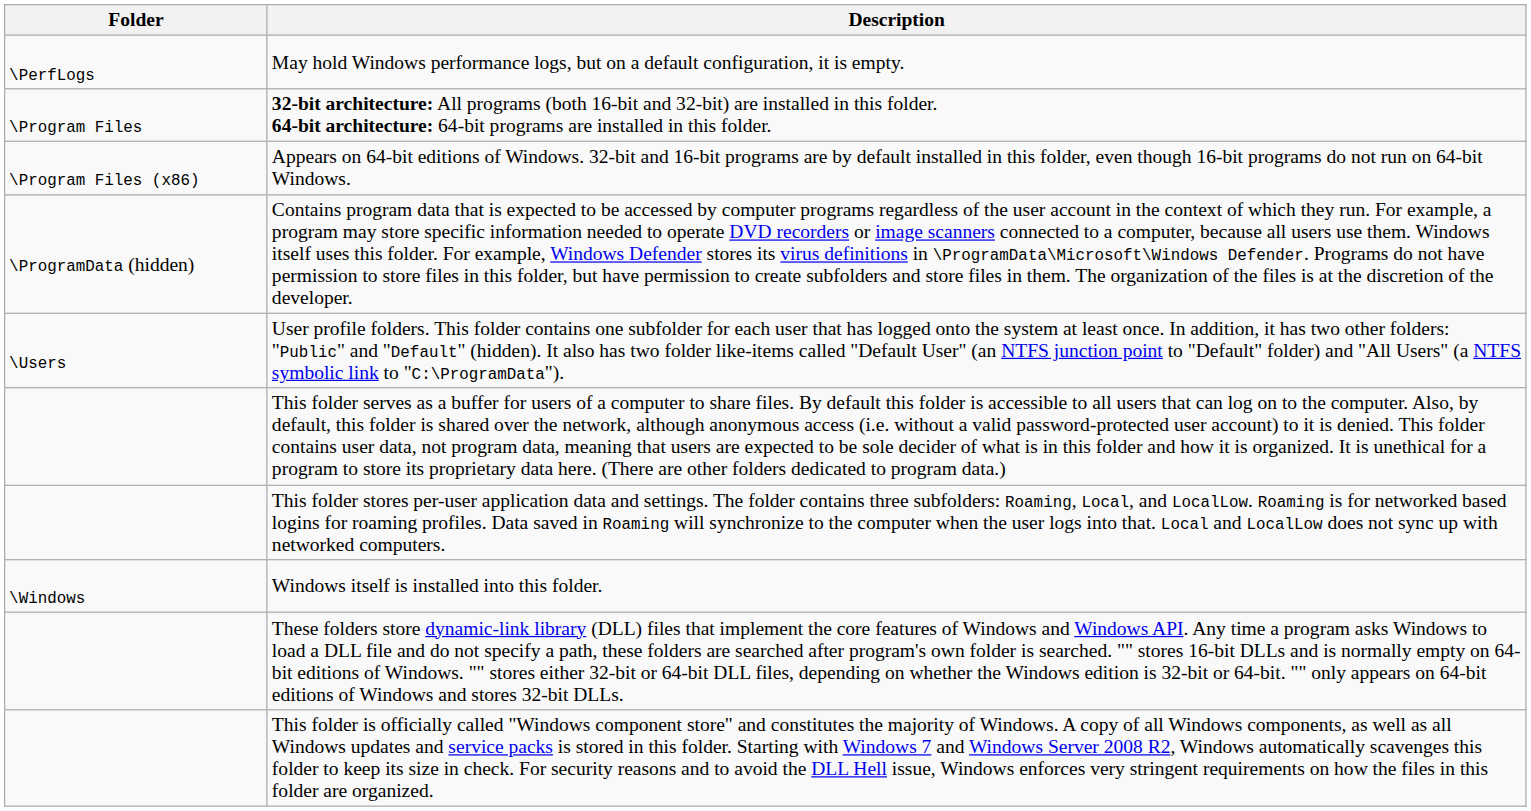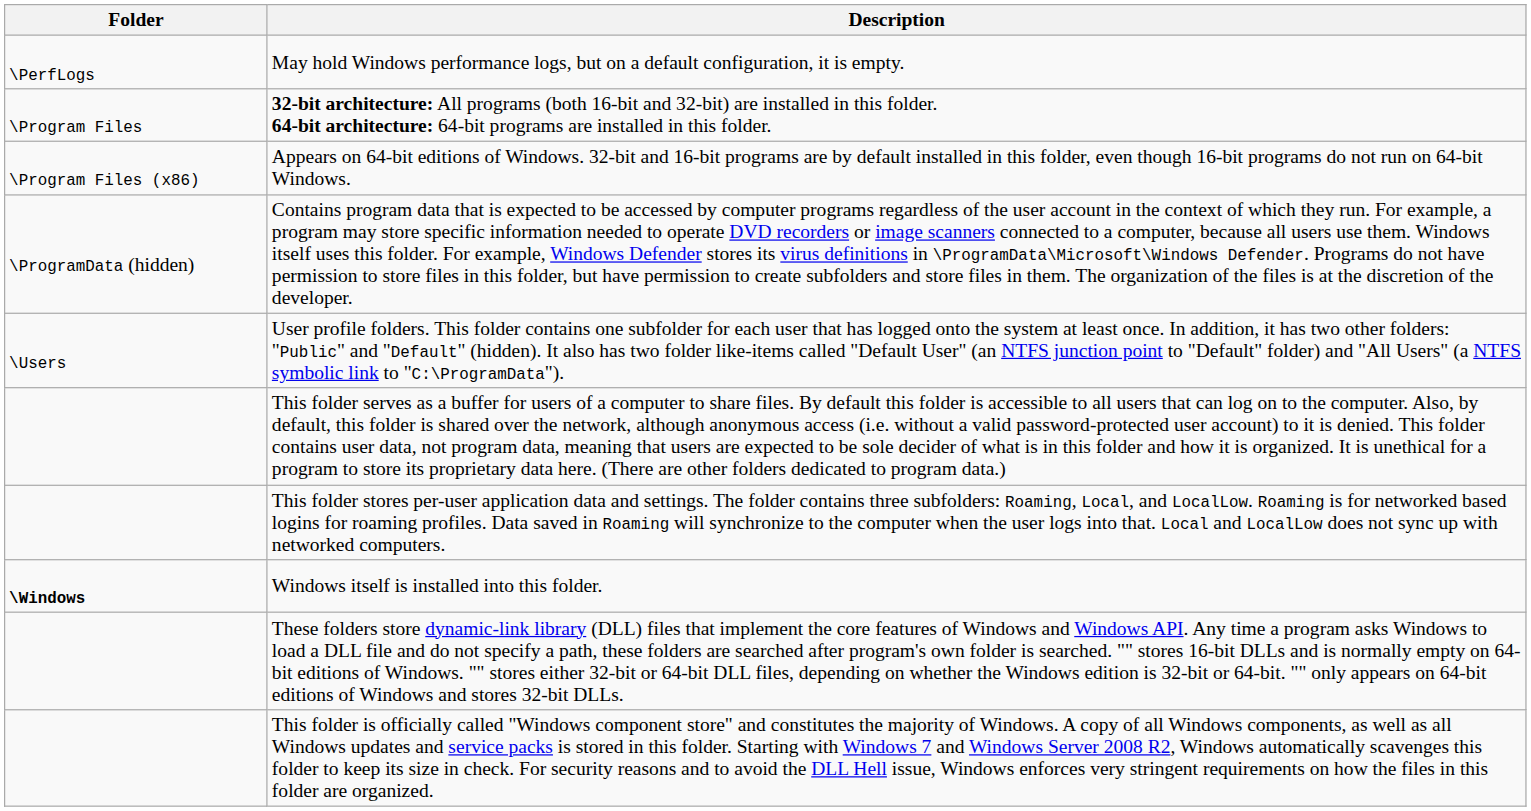(47, 599) normal -> (47, 597) bold
